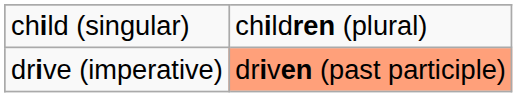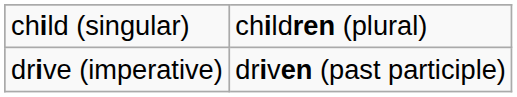(371, 69) lightsalmon background -> (371, 69) no background
